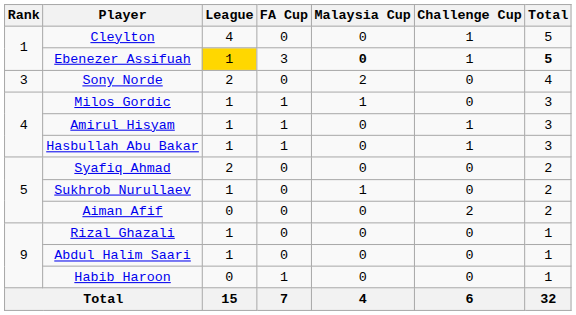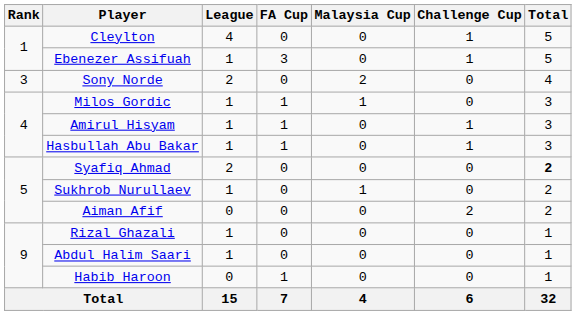(229, 59) gold background -> (229, 59) no background
(363, 59) bold -> (363, 59) normal
(548, 59) bold -> (548, 59) normal
(548, 168) normal -> (548, 168) bold
